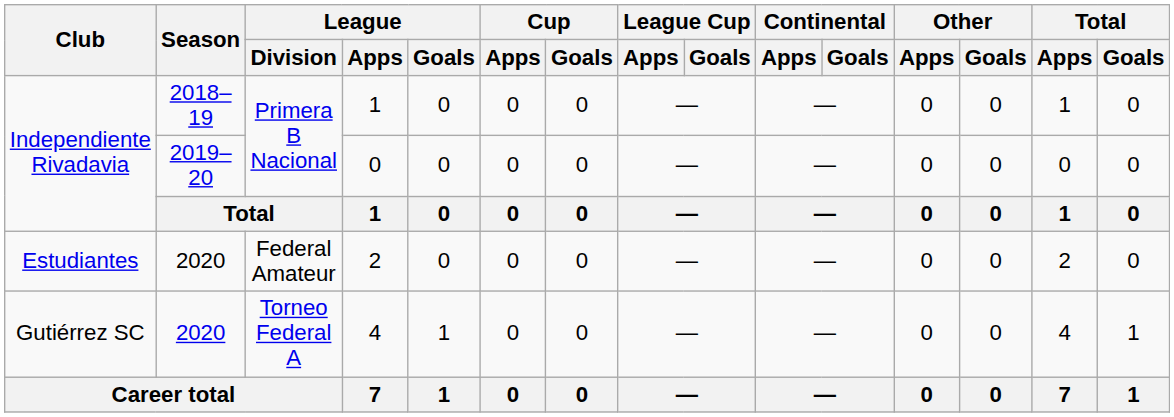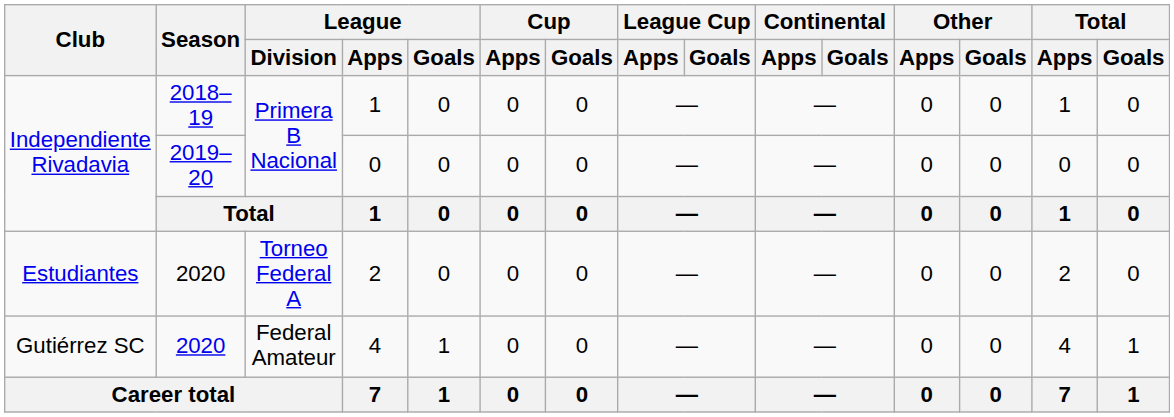(294, 261) Federal Amateur -> (294, 273) Torneo Federal A
(294, 333) Torneo Federal A -> (294, 346) Federal Amateur
